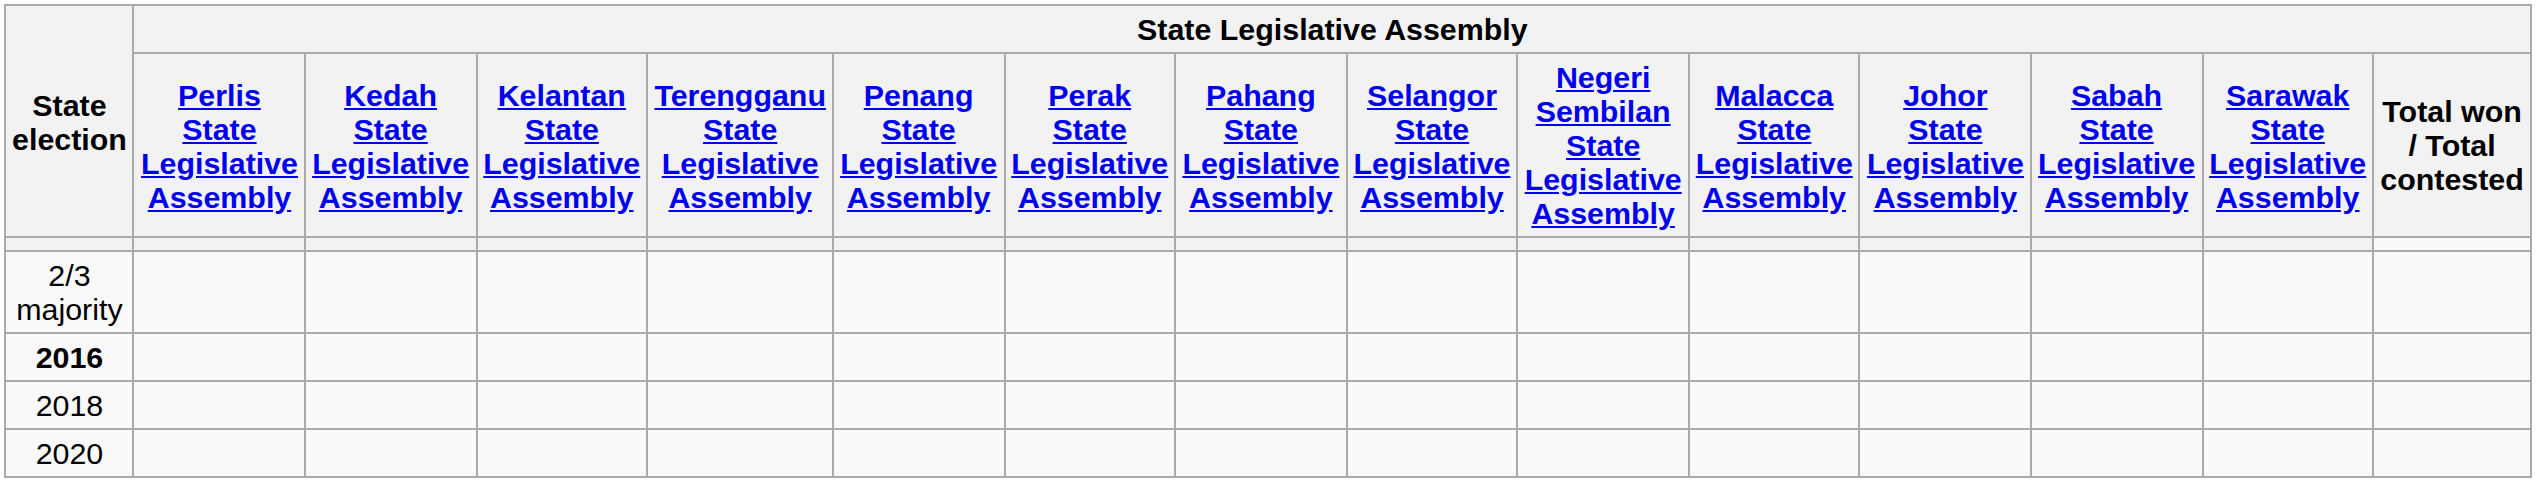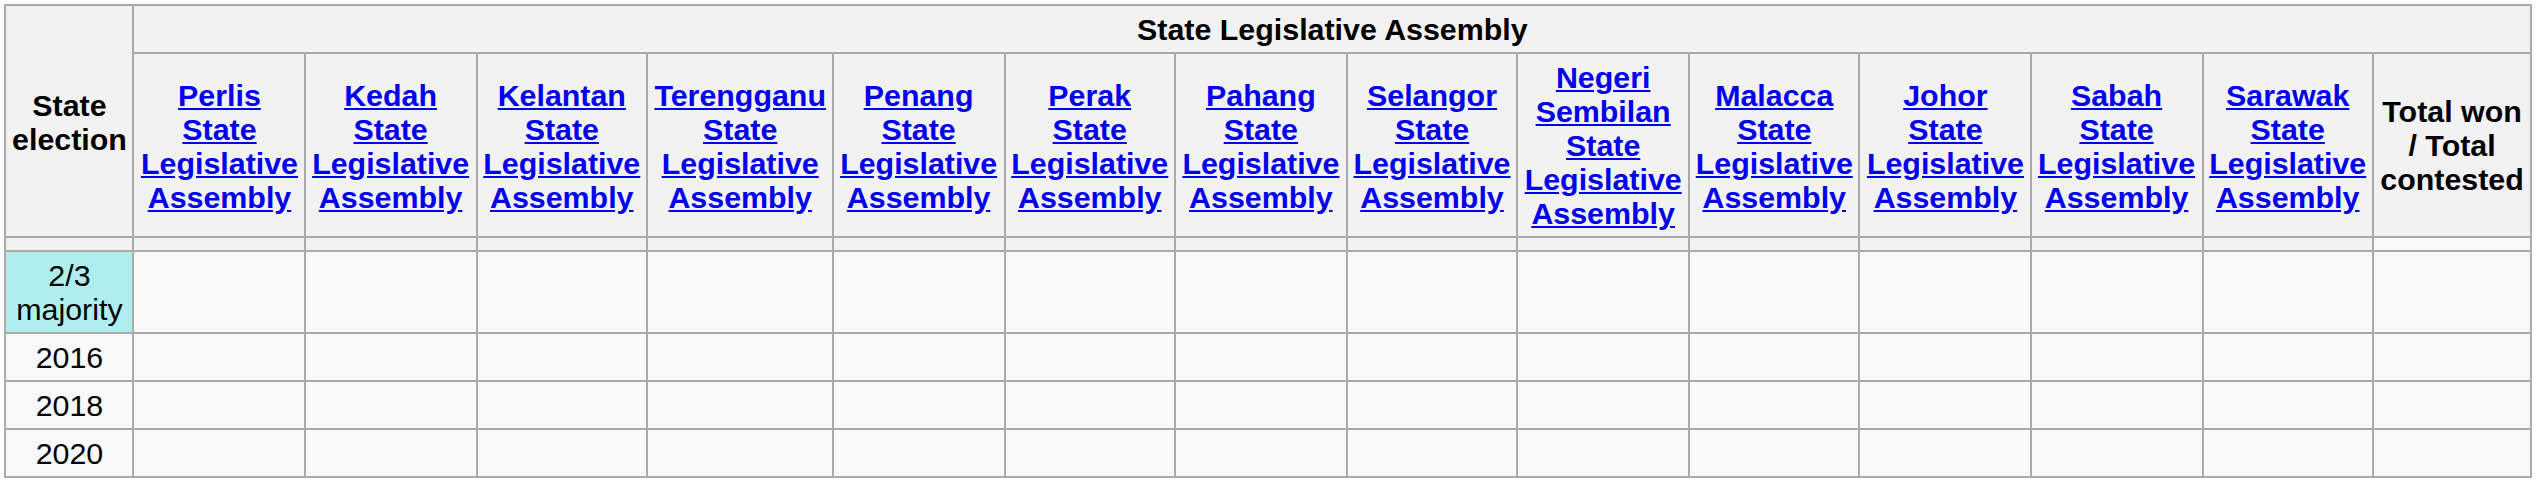(69, 293) no background -> (69, 293) paleturquoise background
(69, 358) bold -> (69, 358) normal
